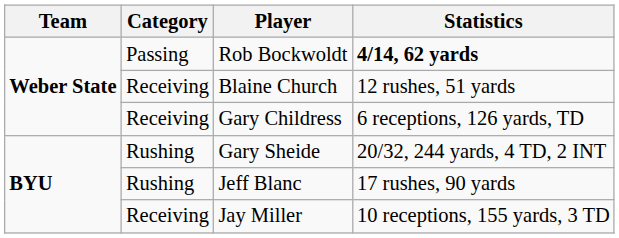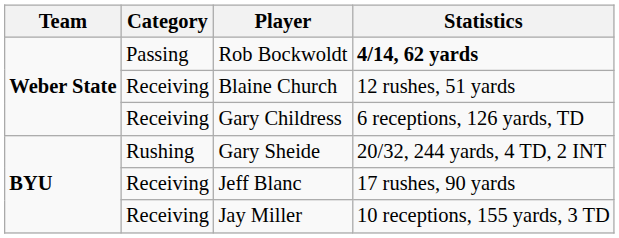(160, 183) Rushing -> (167, 183) Receiving
